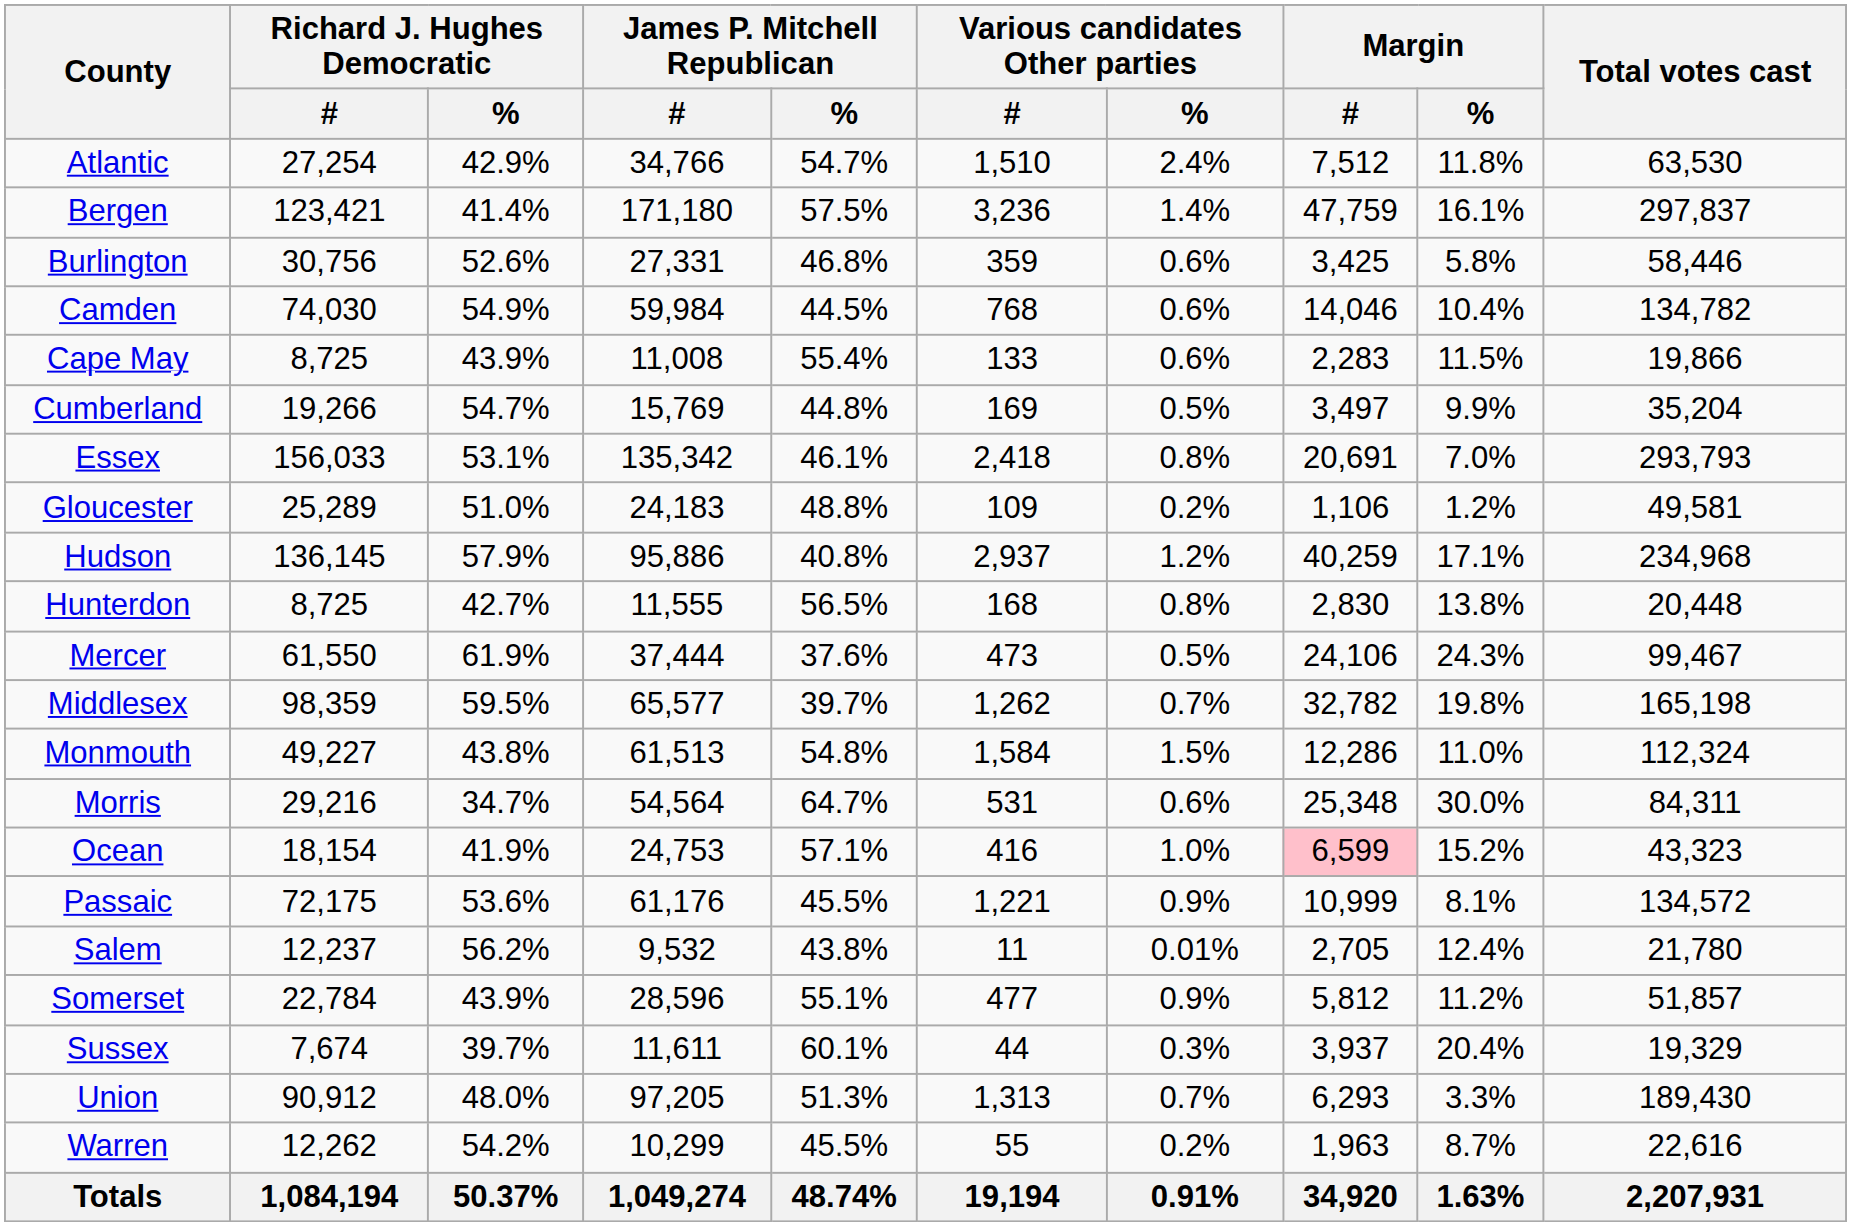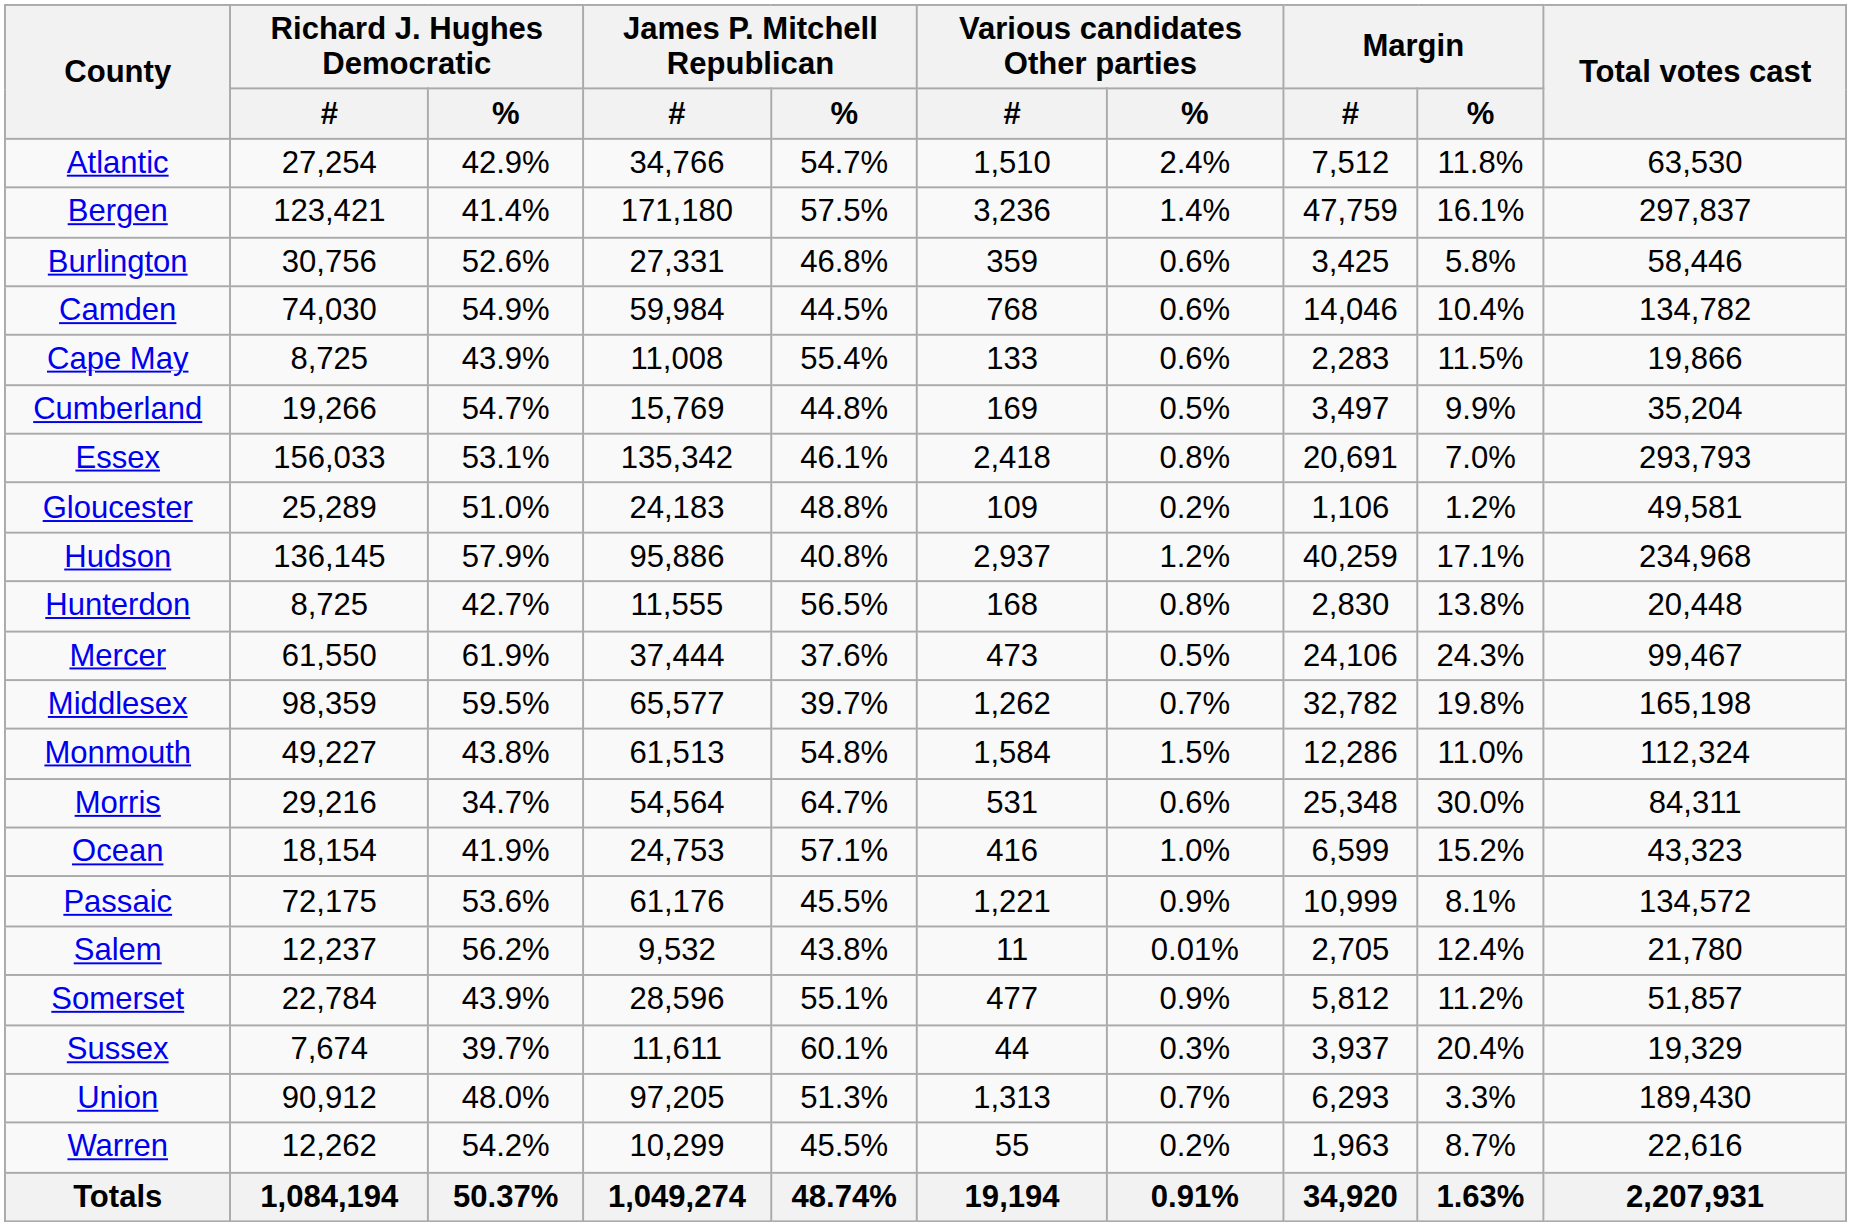(1350, 851) pink background -> (1350, 851) no background
